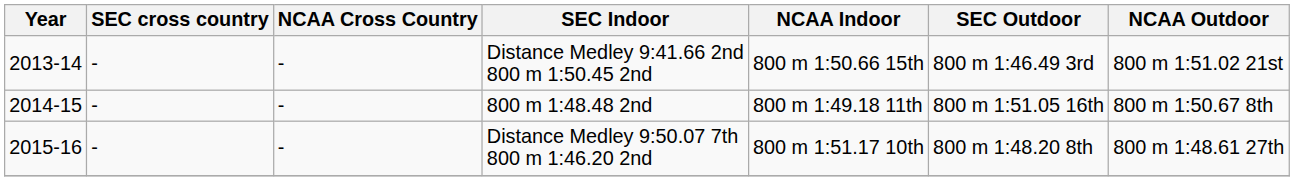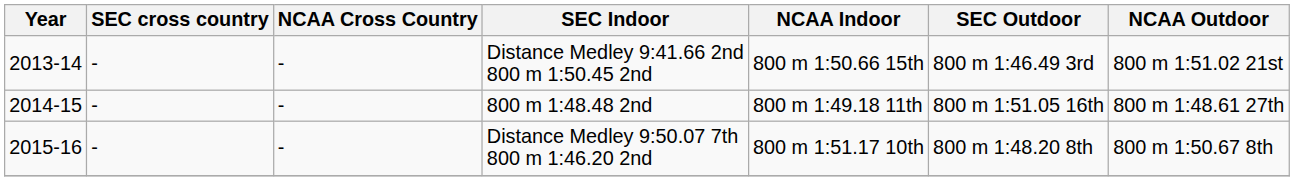(1193, 105) 800 m 1:50.67 8th -> (1199, 105) 800 m 1:48.61 27th
(1199, 148) 800 m 1:48.61 27th -> (1193, 148) 800 m 1:50.67 8th
